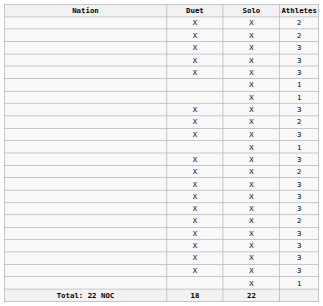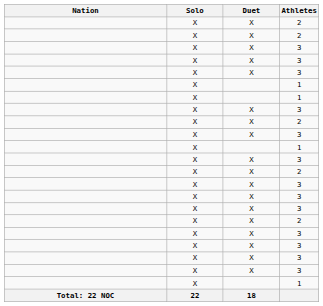columns swapped: (251, 10) <-> (195, 10)
